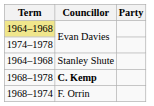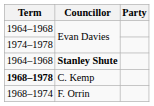(30, 28) khaki background -> (30, 28) no background
(86, 61) normal -> (87, 61) bold
(30, 77) normal -> (30, 77) bold
(77, 77) bold -> (76, 77) normal
